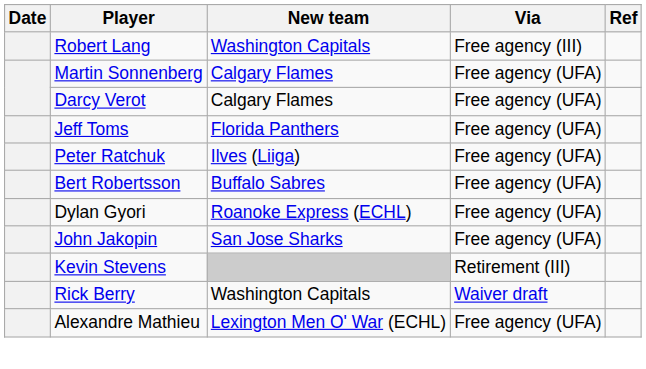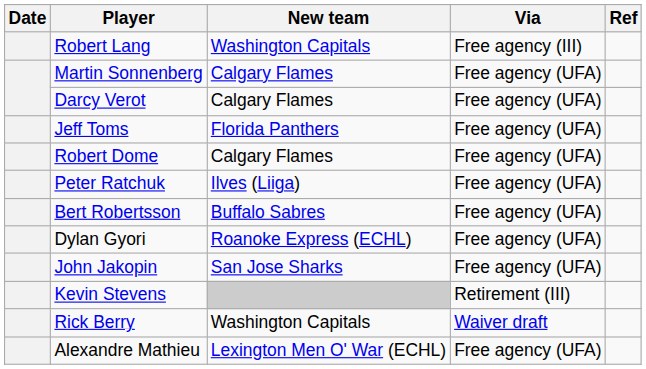+ row: (106, 156)
